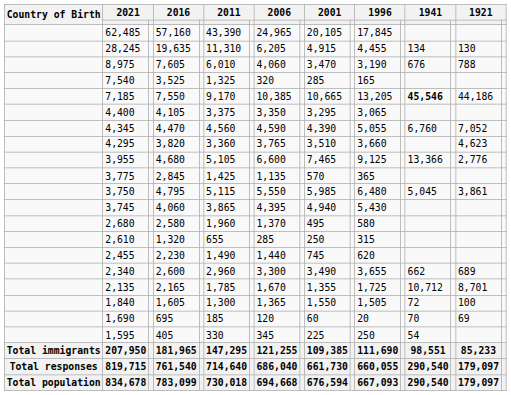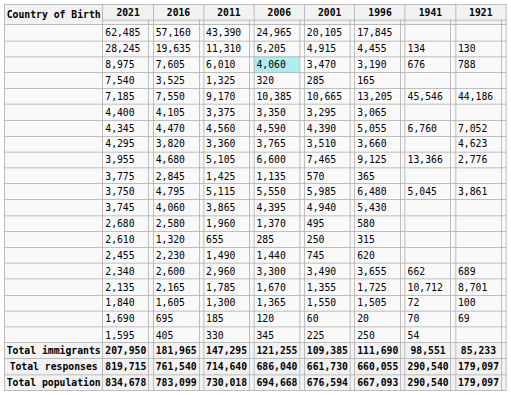(271, 65) no background -> (271, 65) paleturquoise background
(425, 96) bold -> (425, 96) normal
